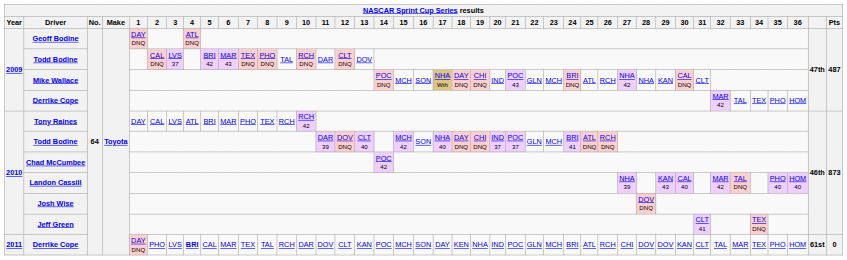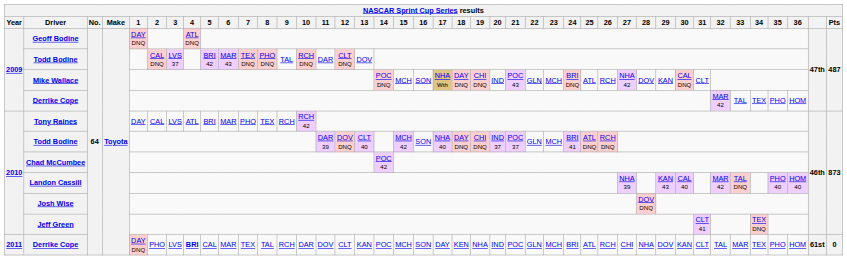(646, 80) NHA -> (646, 80) DOV
(646, 245) DOV -> (646, 245) NHA
